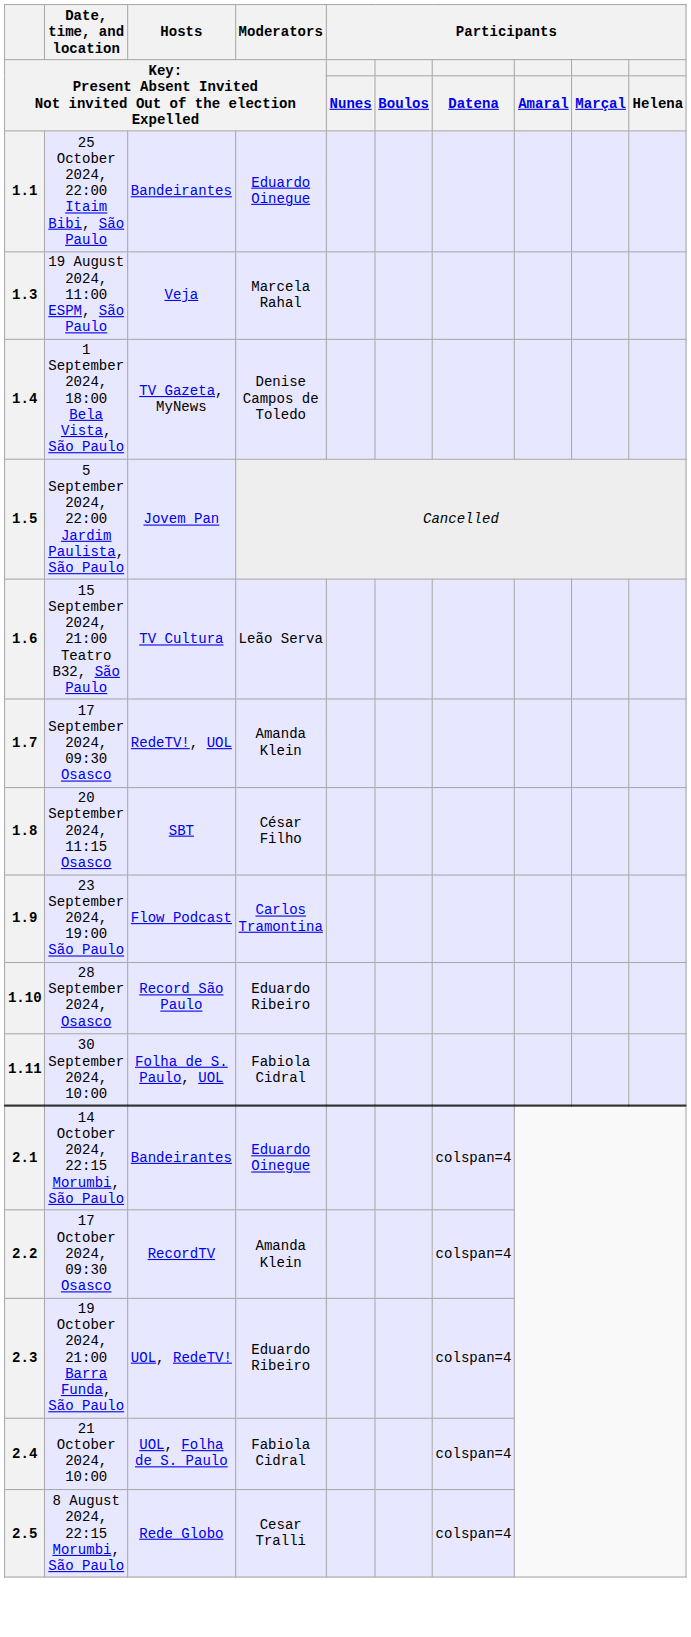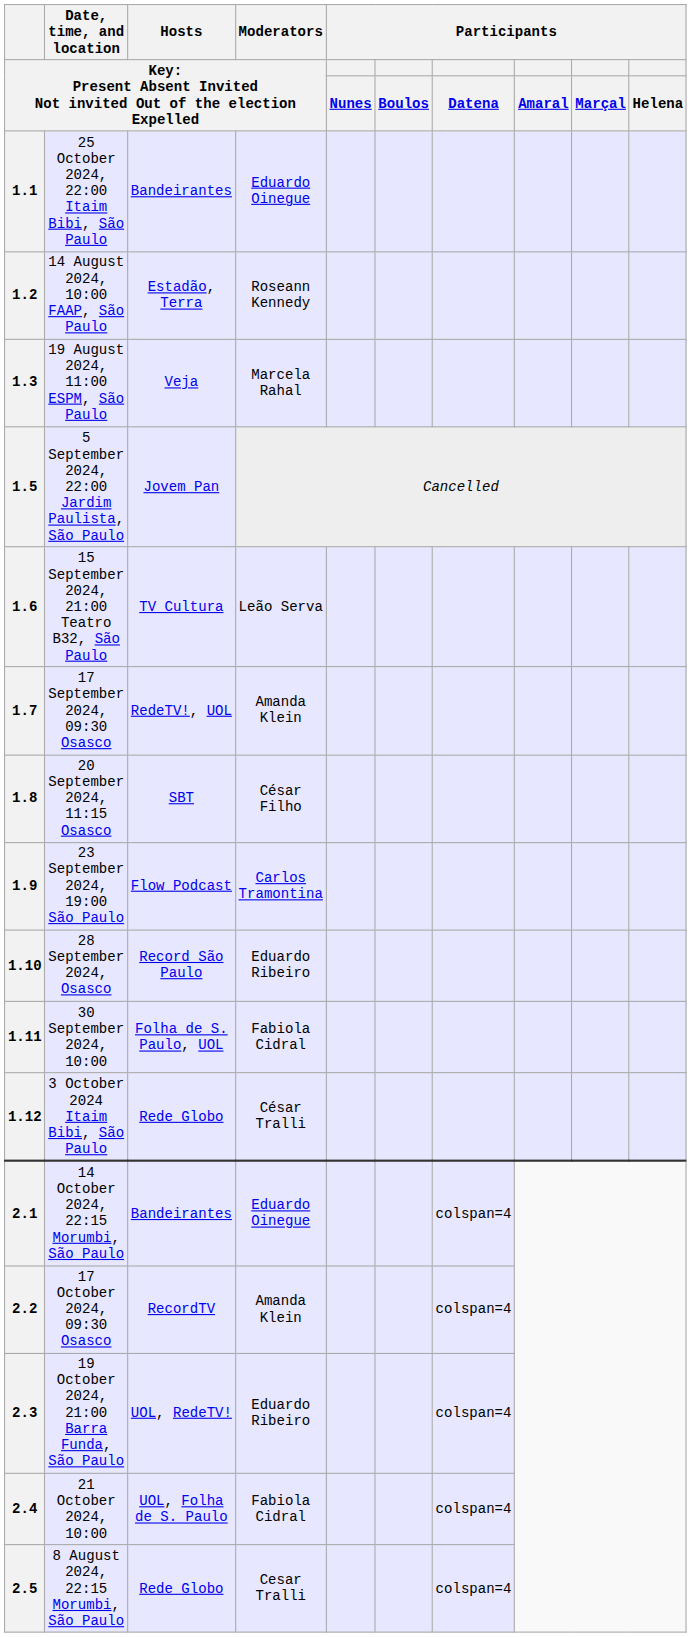+ row: (25, 295)
- row: (25, 399)
+ row: (25, 1117)
